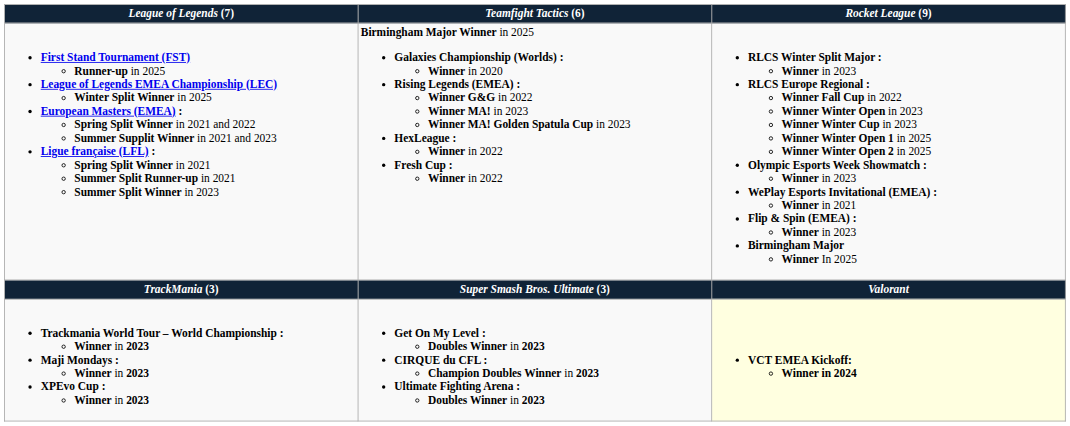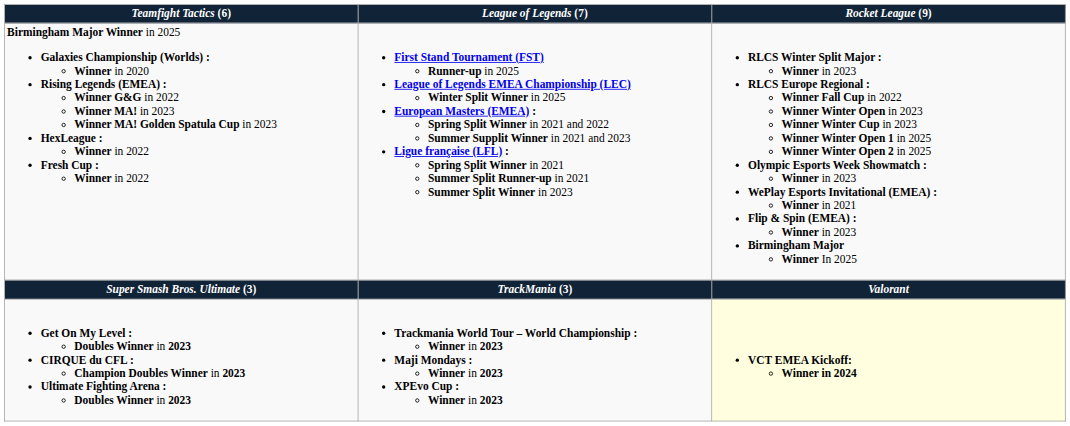columns swapped: (181, 13) <-> (535, 13)
